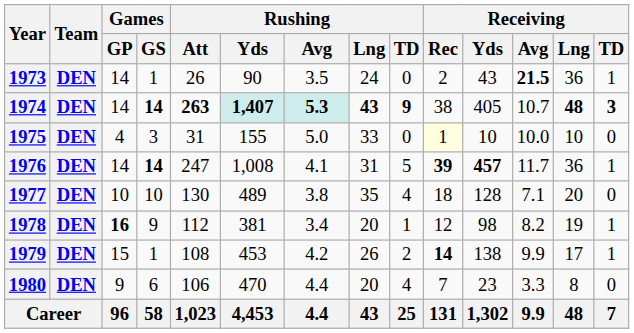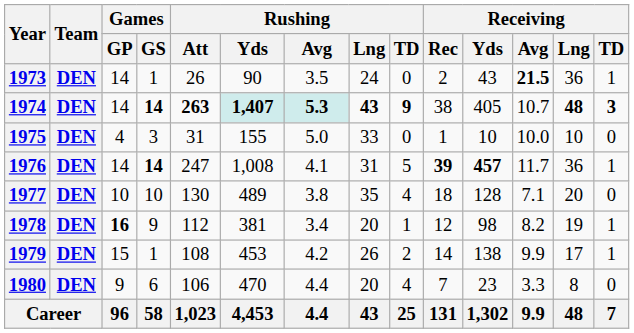(443, 136) lightyellow background -> (443, 136) no background
(443, 254) bold -> (443, 254) normal
